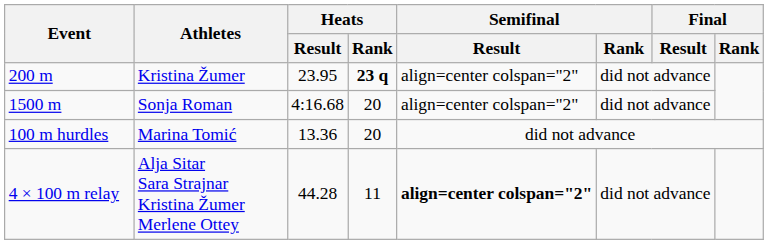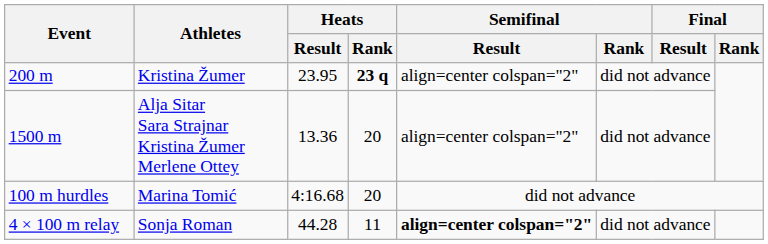(185, 105) Sonja Roman -> (191, 136) Alja Sitar Sara Strajnar Kristina Žumer Merlene Ottey
(318, 105) 4:16.68 -> (318, 136) 13.36
(318, 134) 13.36 -> (318, 195) 4:16.68
(191, 193) Alja Sitar Sara Strajnar Kristina Žumer Merlene Ottey -> (185, 224) Sonja Roman
